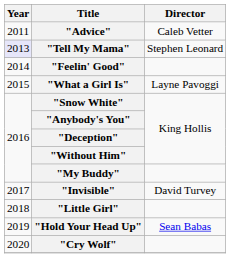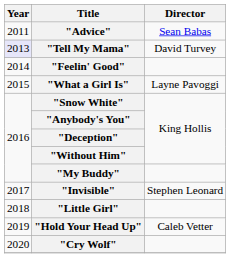(185, 31) Caleb Vetter -> (185, 31) Sean Babas
(185, 48) Stephen Leonard -> (185, 48) David Turvey
(185, 191) David Turvey -> (185, 191) Stephen Leonard
(185, 226) Sean Babas -> (185, 226) Caleb Vetter
